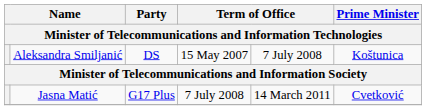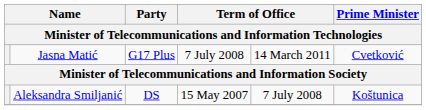rows swapped: (68, 54) <-> (68, 94)
